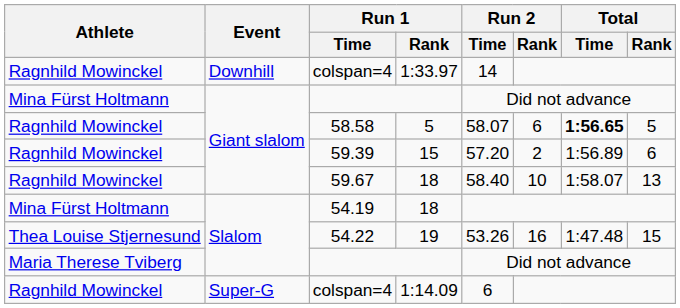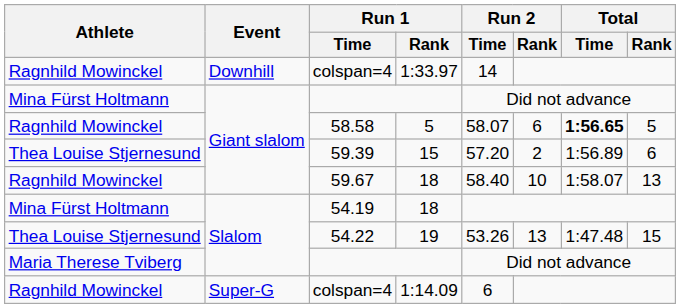(85, 154) Ragnhild Mowinckel -> (105, 154) Thea Louise Stjernesund
(537, 236) 16 -> (537, 236) 13
